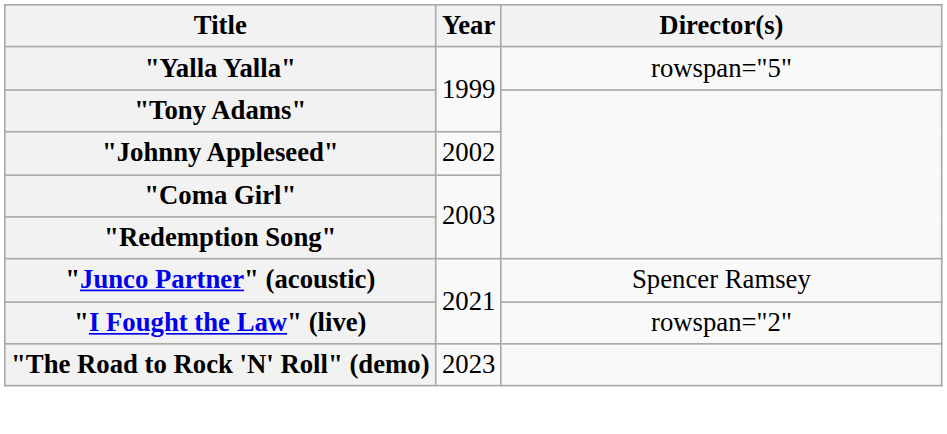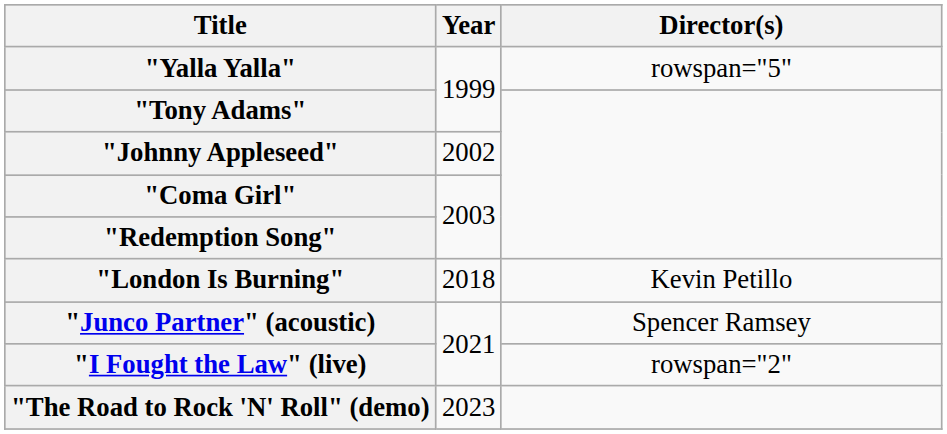+ row: (220, 279)
